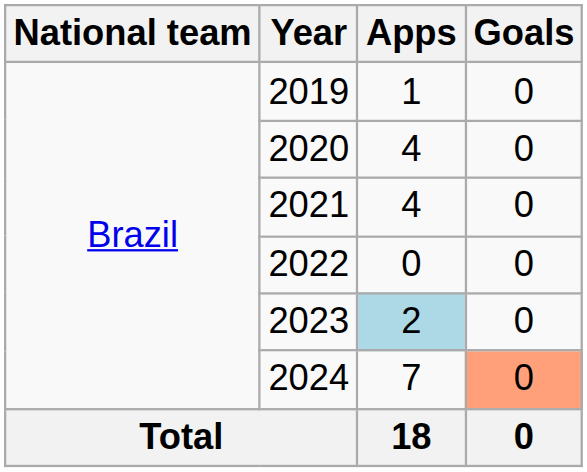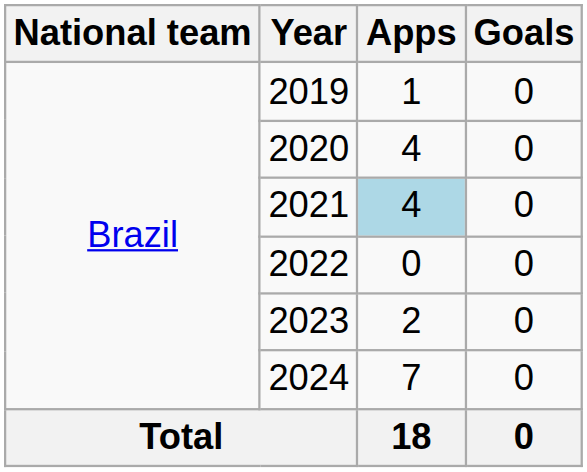(411, 206) no background -> (411, 206) lightblue background
(411, 321) lightblue background -> (411, 321) no background
(524, 378) lightsalmon background -> (524, 378) no background
